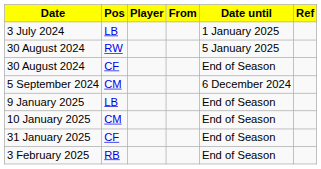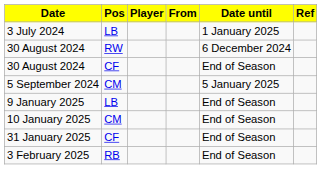(241, 48) 5 January 2025 -> (246, 48) 6 December 2024
(246, 84) 6 December 2024 -> (241, 84) 5 January 2025
